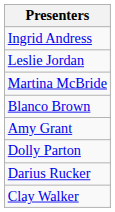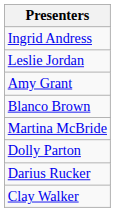(57, 83) Martina McBride -> (40, 83) Amy Grant
(40, 128) Amy Grant -> (57, 128) Martina McBride
